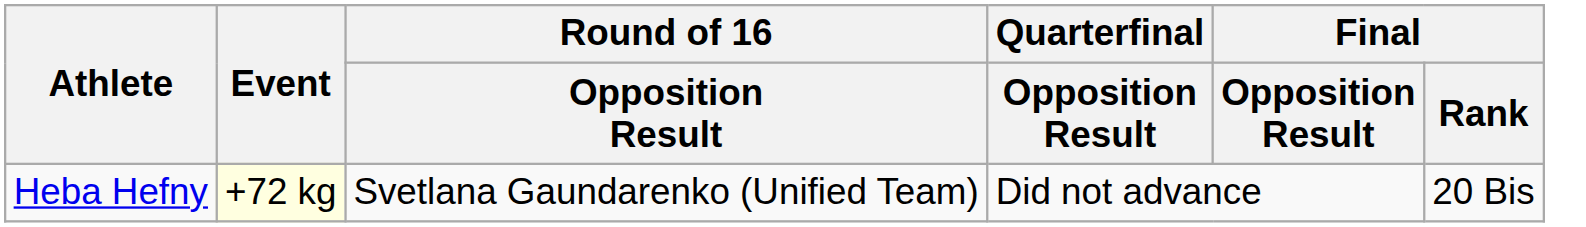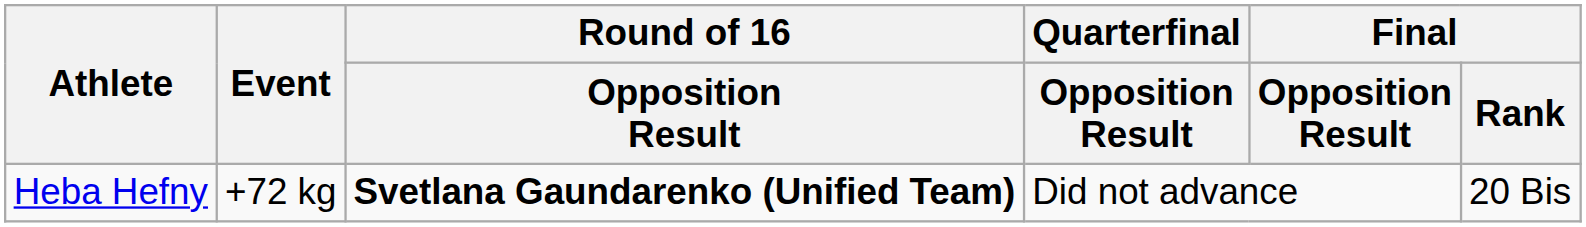(281, 191) lightyellow background -> (281, 191) no background
(666, 191) normal -> (684, 191) bold
